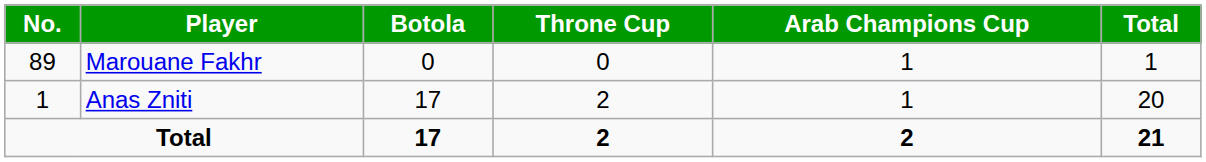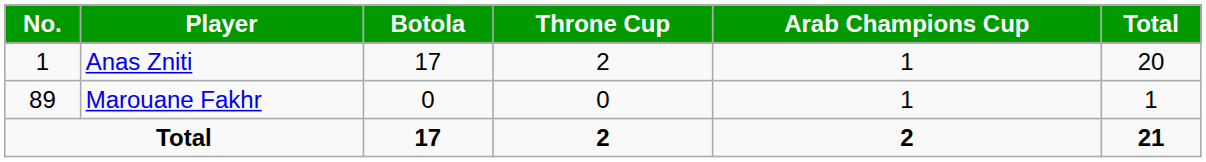rows swapped: (139, 100) <-> (174, 62)
